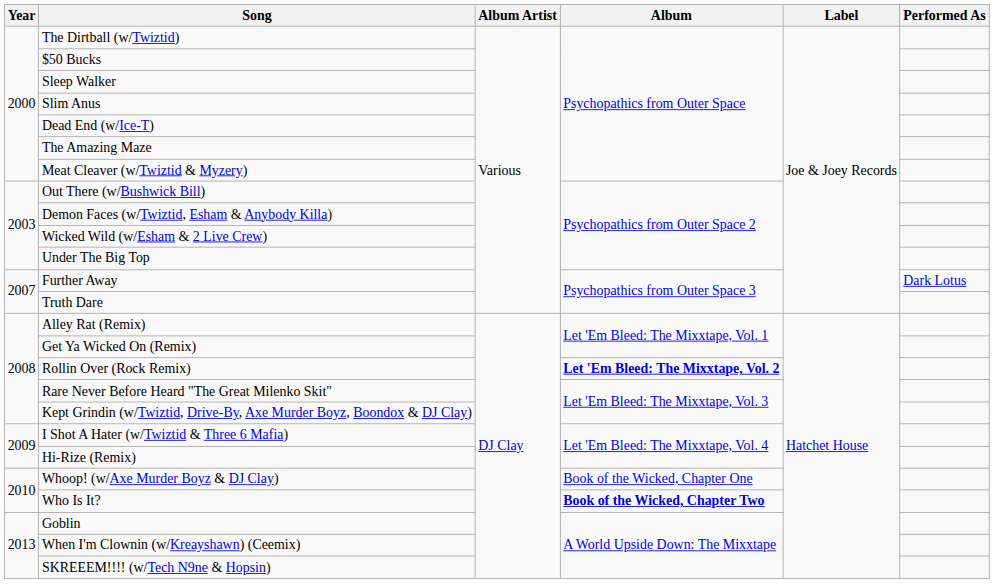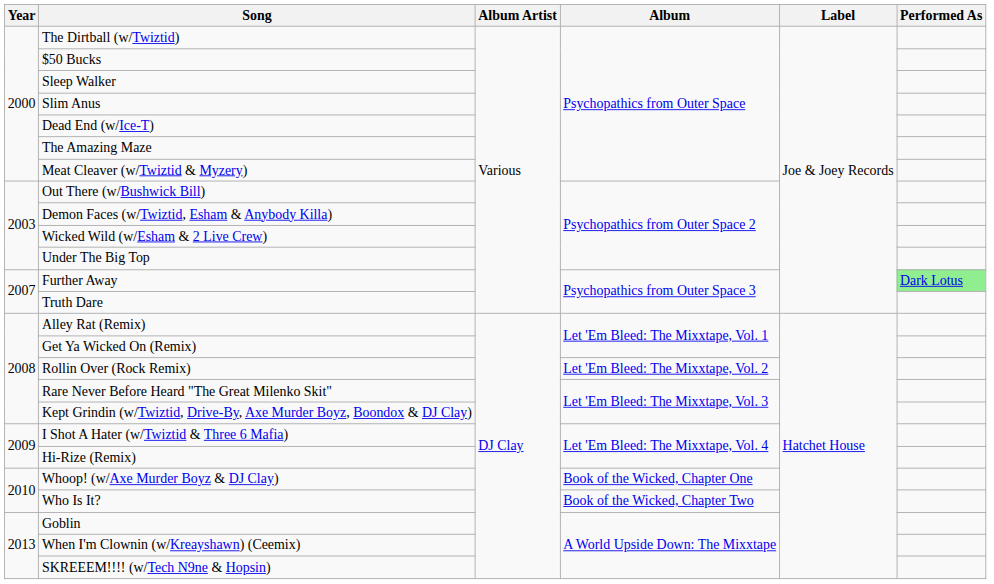(935, 280) no background -> (931, 280) lightgreen background
(671, 368) bold -> (666, 368) normal
(664, 501) bold -> (658, 501) normal
